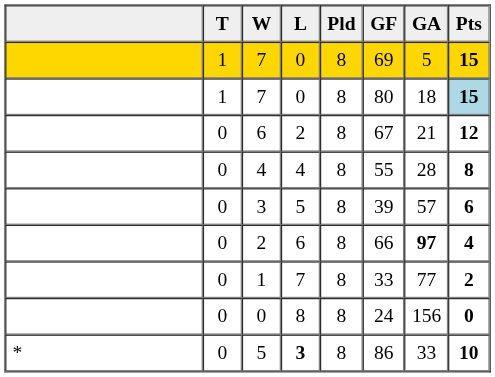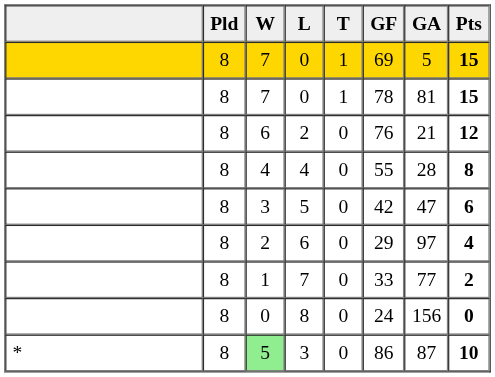columns swapped: (341, 23) <-> (222, 23)
(384, 96) 80 -> (384, 96) 78
(427, 96) 18 -> (427, 96) 81
(469, 96) lightblue background -> (469, 96) no background
(384, 133) 67 -> (384, 133) 76
(384, 206) 39 -> (384, 206) 42
(427, 206) 57 -> (427, 206) 47
(384, 243) 66 -> (384, 243) 29
(427, 243) bold -> (427, 243) normal
(261, 352) no background -> (265, 352) lightgreen background
(300, 352) bold -> (304, 352) normal
(427, 352) 33 -> (427, 352) 87
